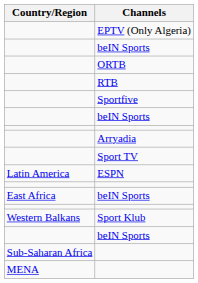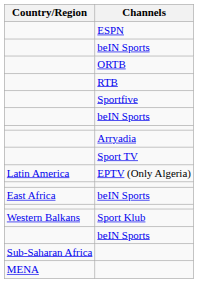(144, 30) EPTV (Only Algeria) -> (111, 30) ESPN
(111, 173) ESPN -> (144, 173) EPTV (Only Algeria)
